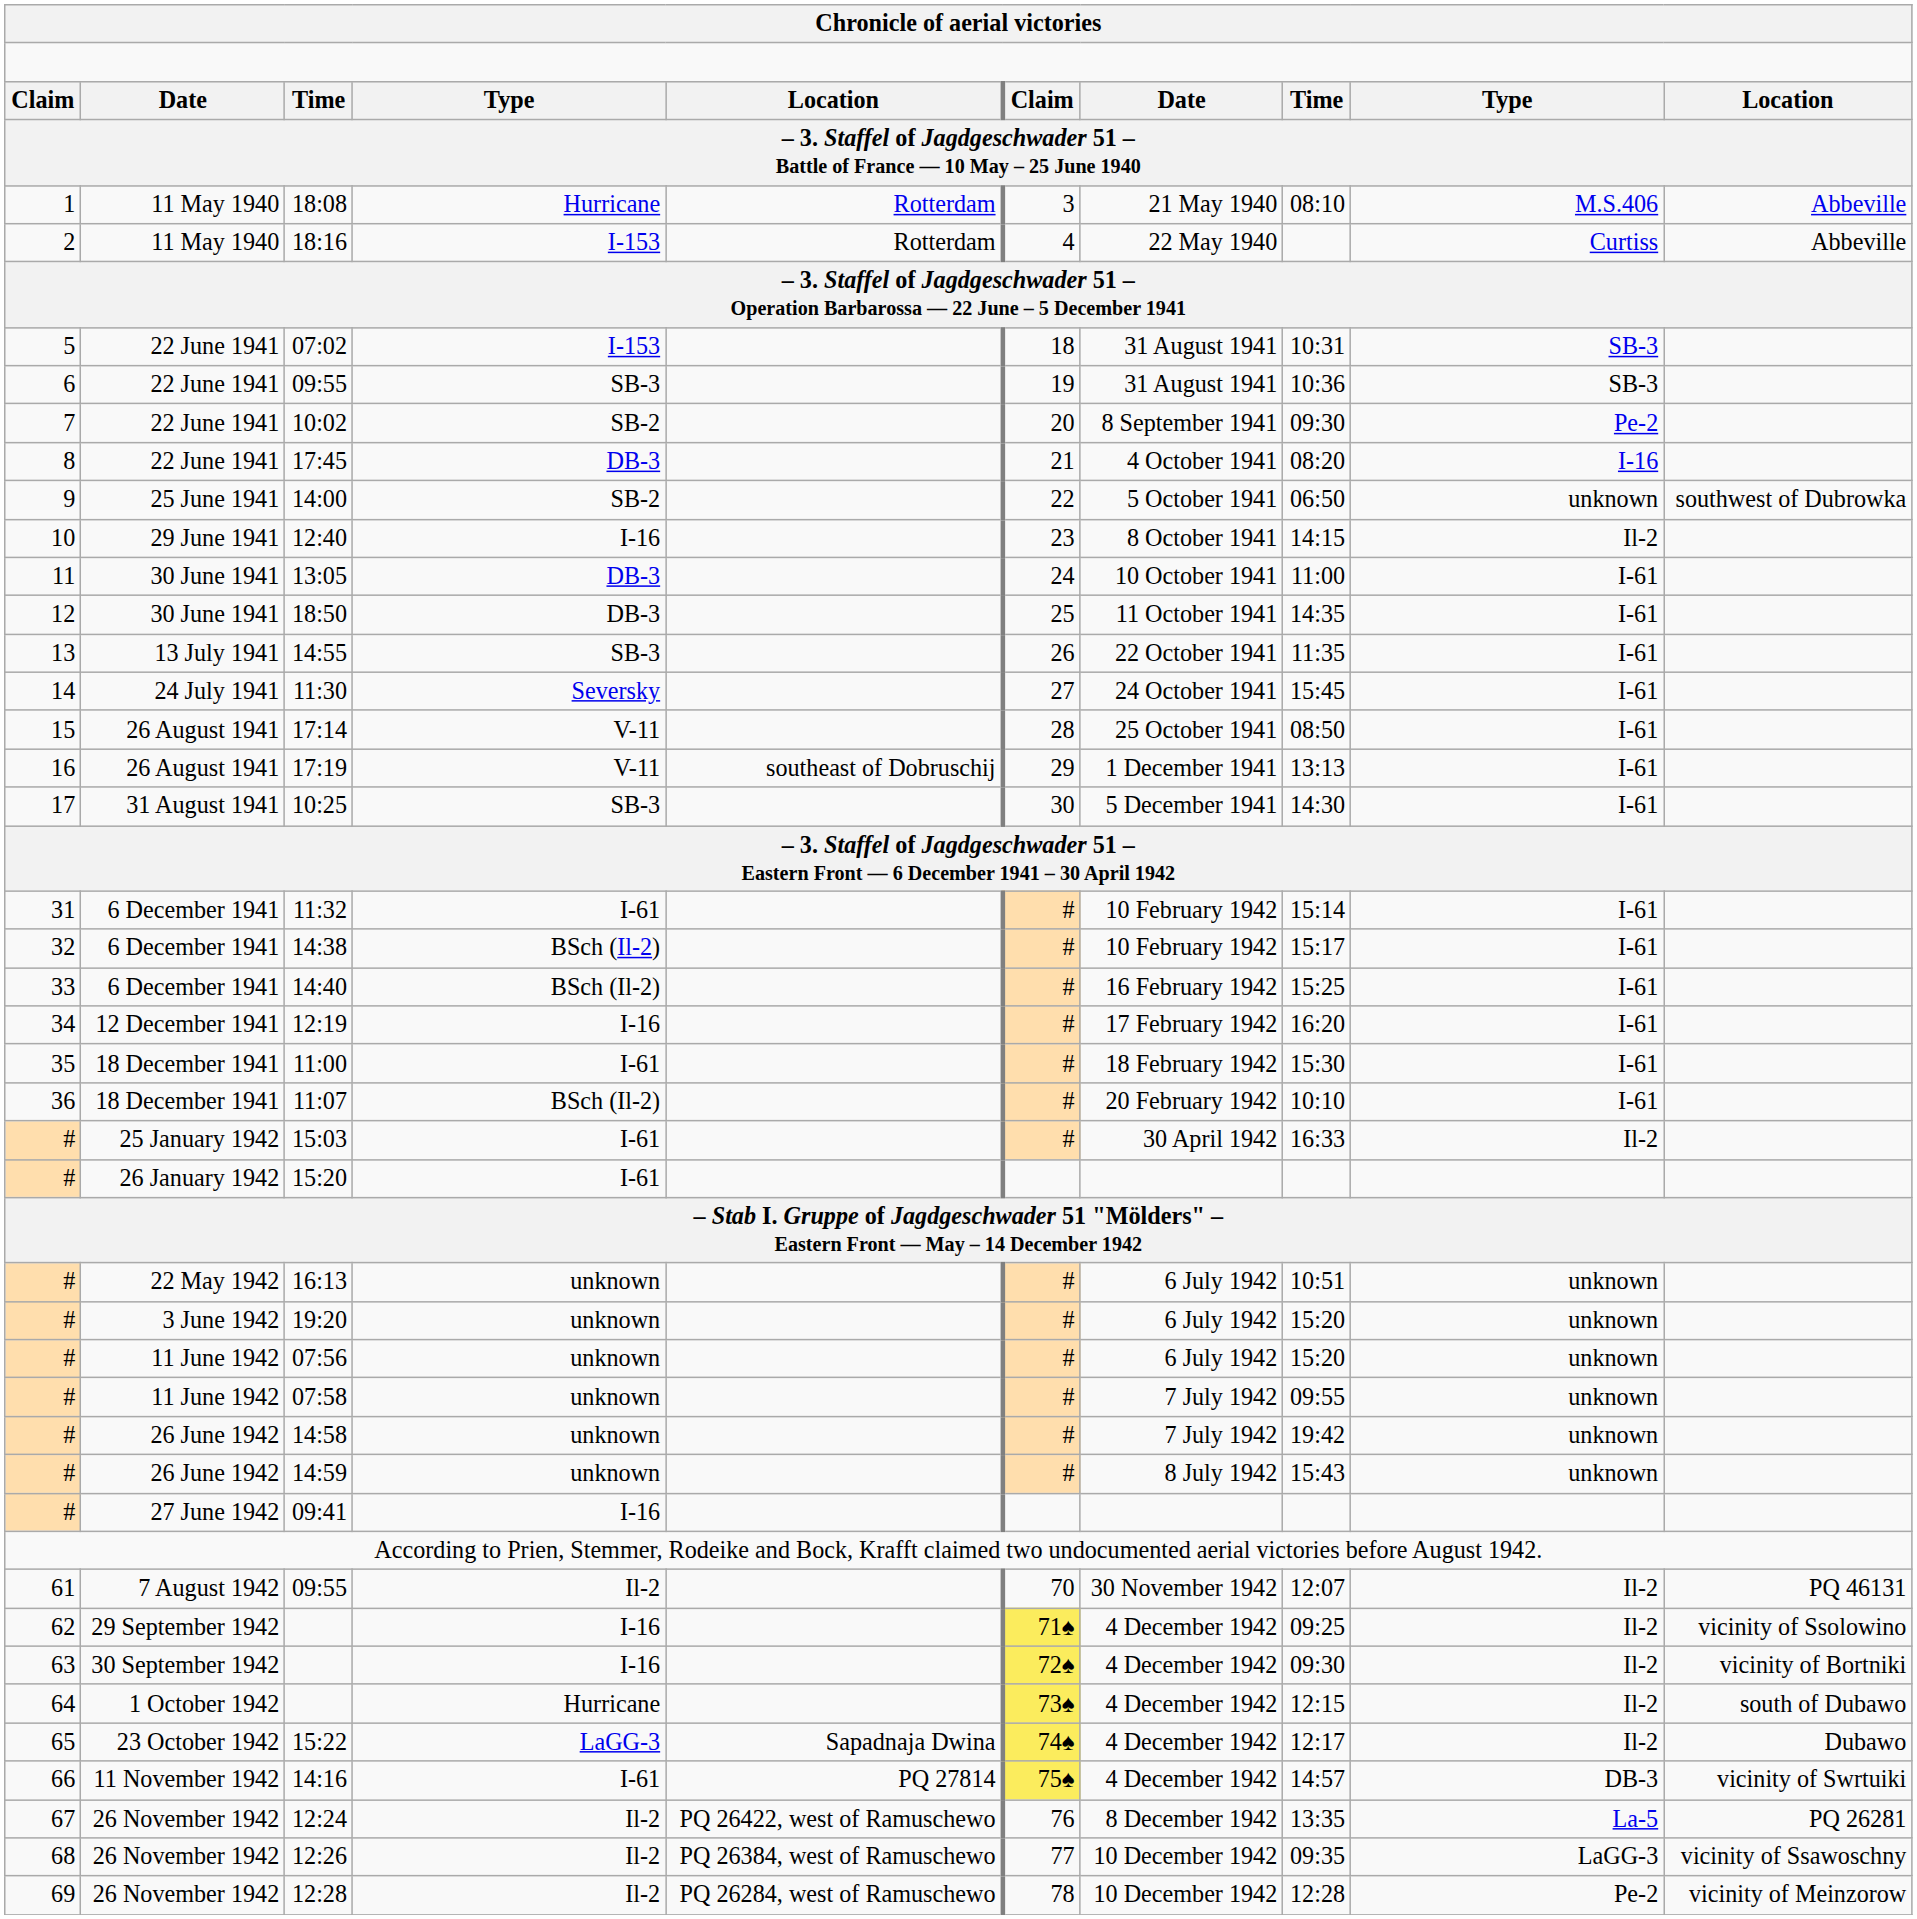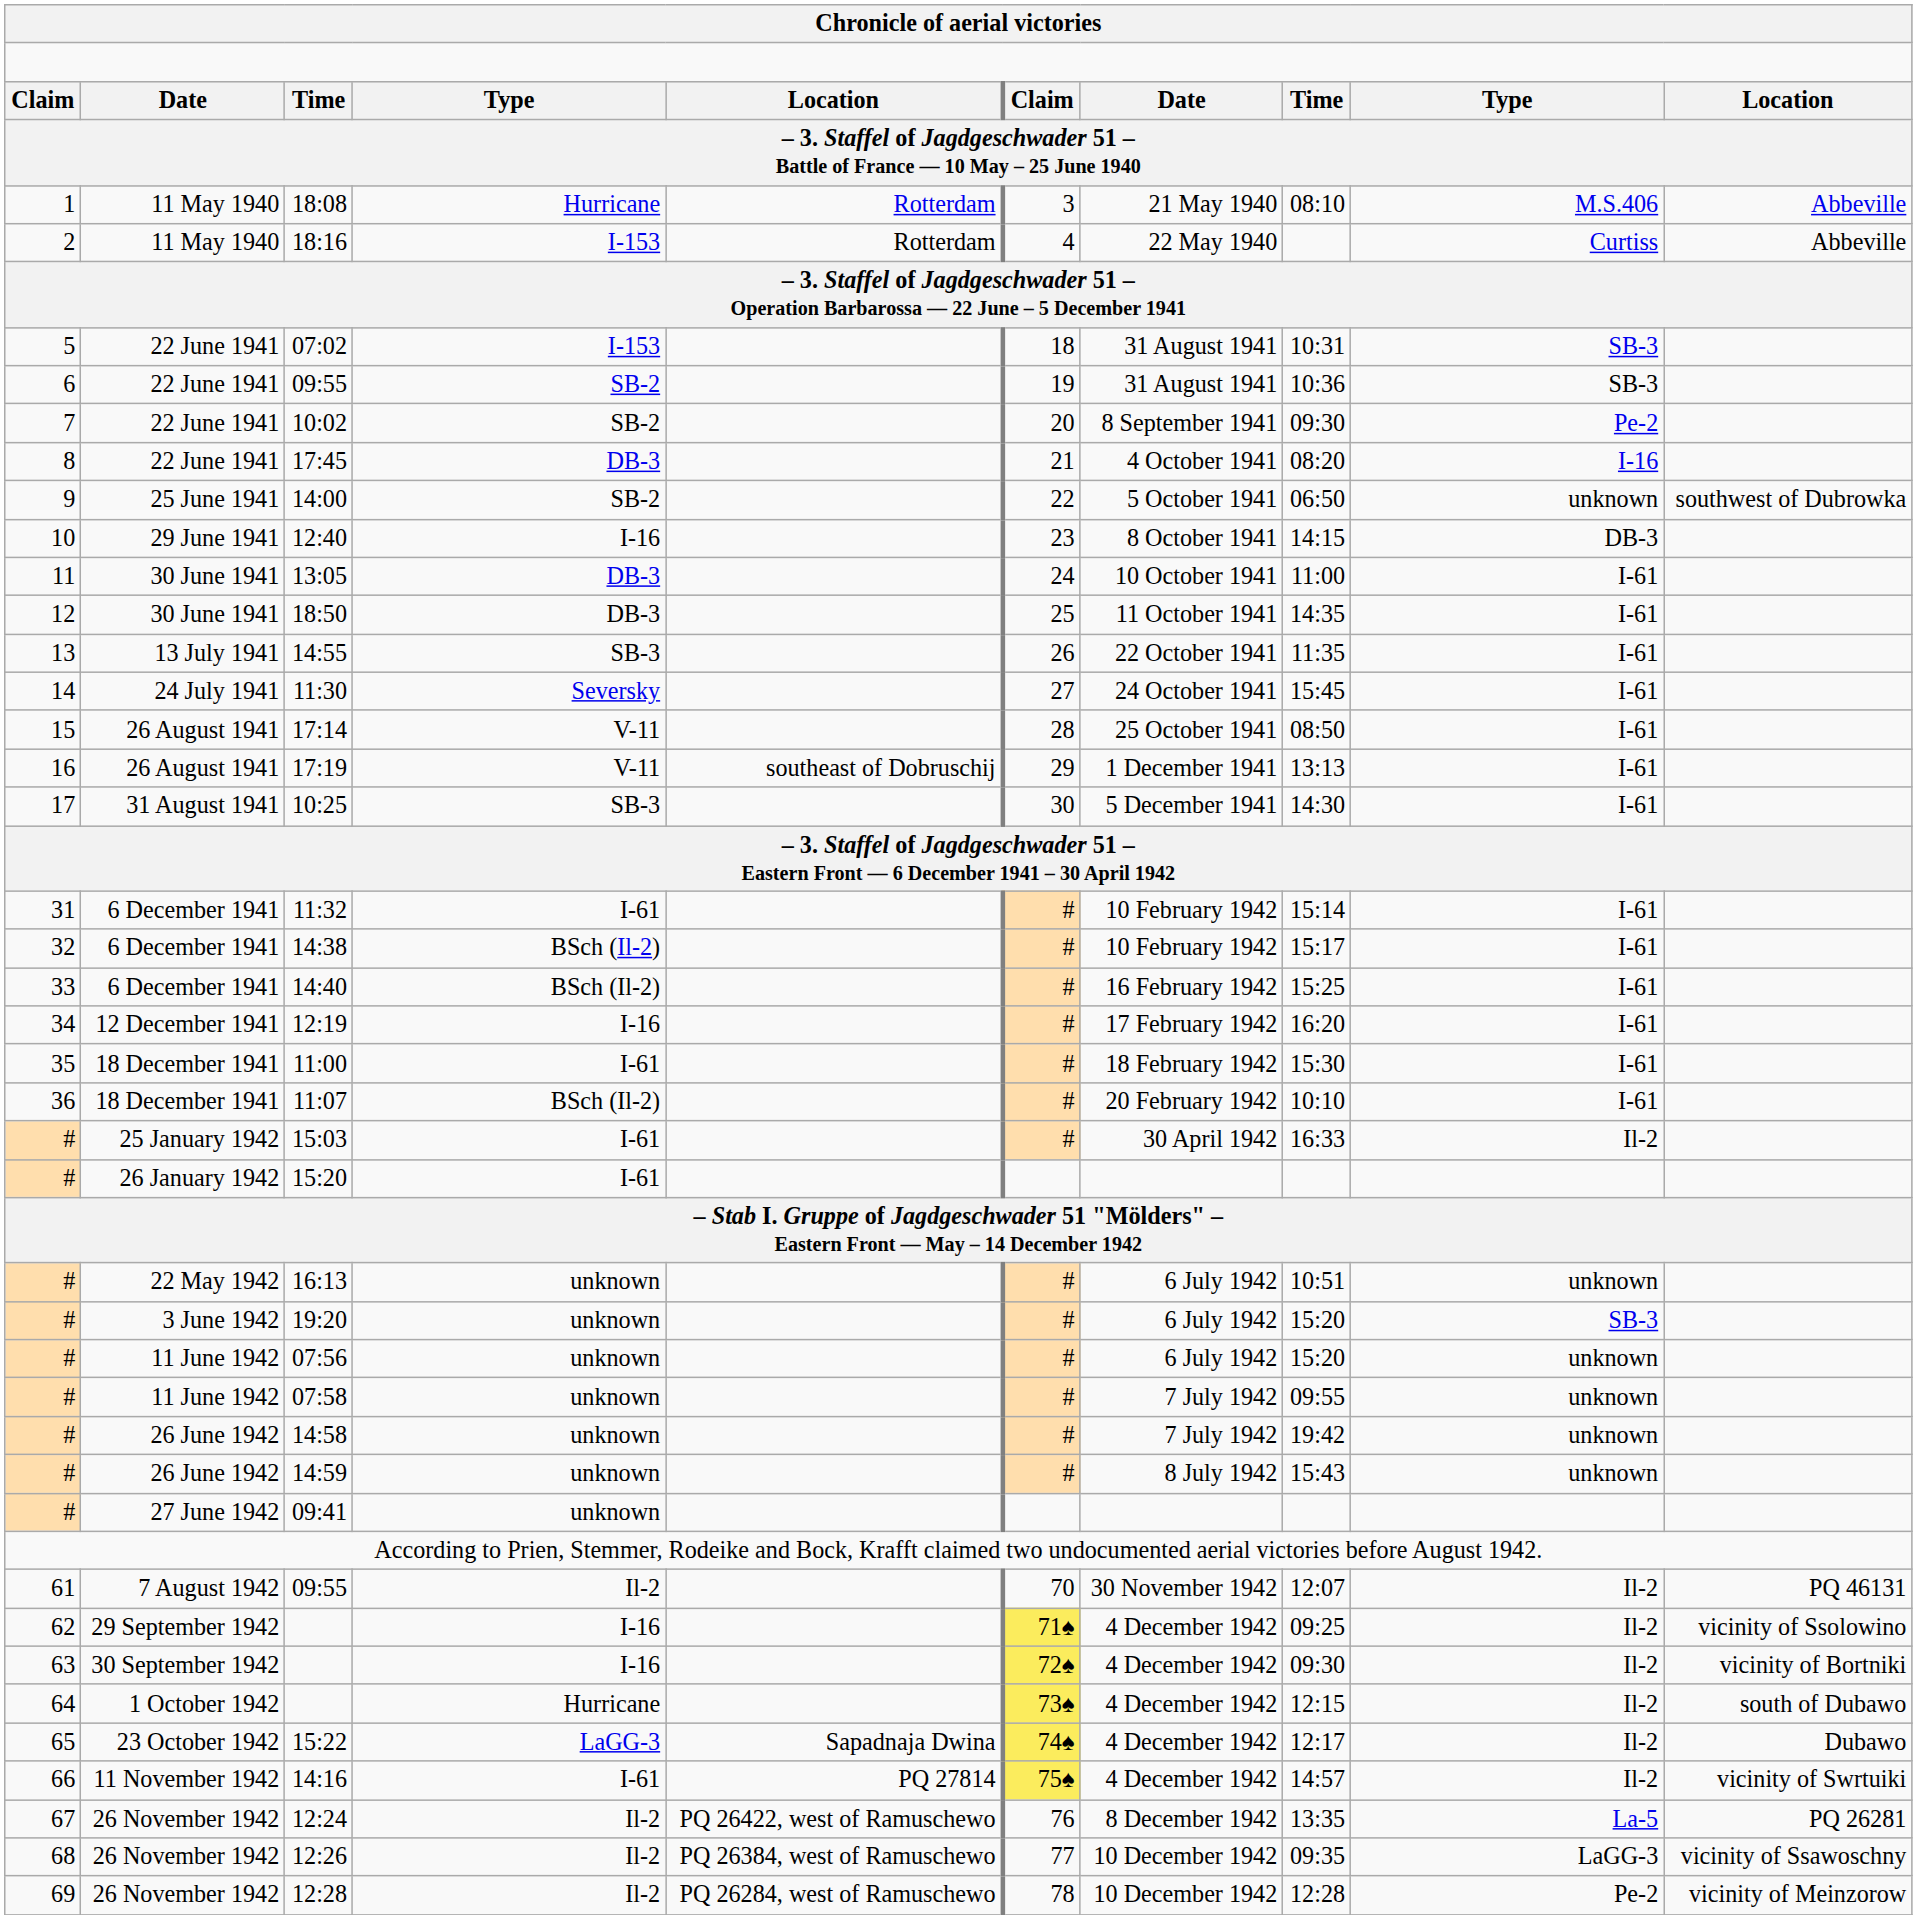(635, 384) SB-3 -> (635, 384) SB-2
(1641, 537) Il-2 -> (1631, 537) DB-3
(1613, 1320) unknown -> (1633, 1320) SB-3
(640, 1511) I-16 -> (615, 1511) unknown
(1631, 1779) DB-3 -> (1641, 1779) Il-2
